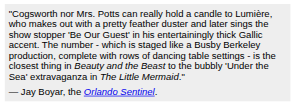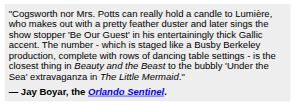(83, 92) normal -> (88, 92) bold
